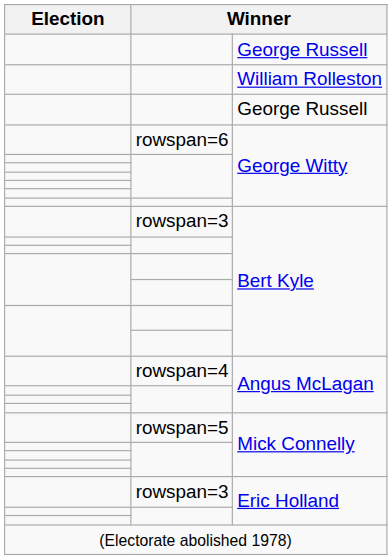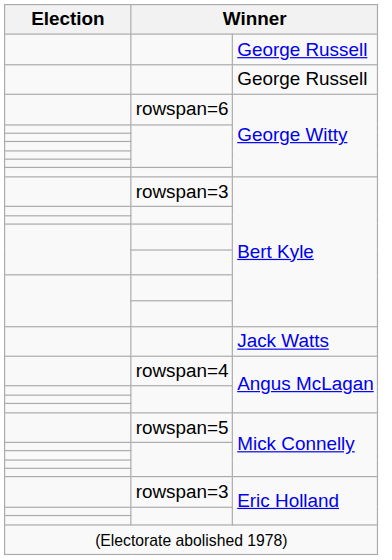- row: (182, 79)
+ row: (182, 341)
